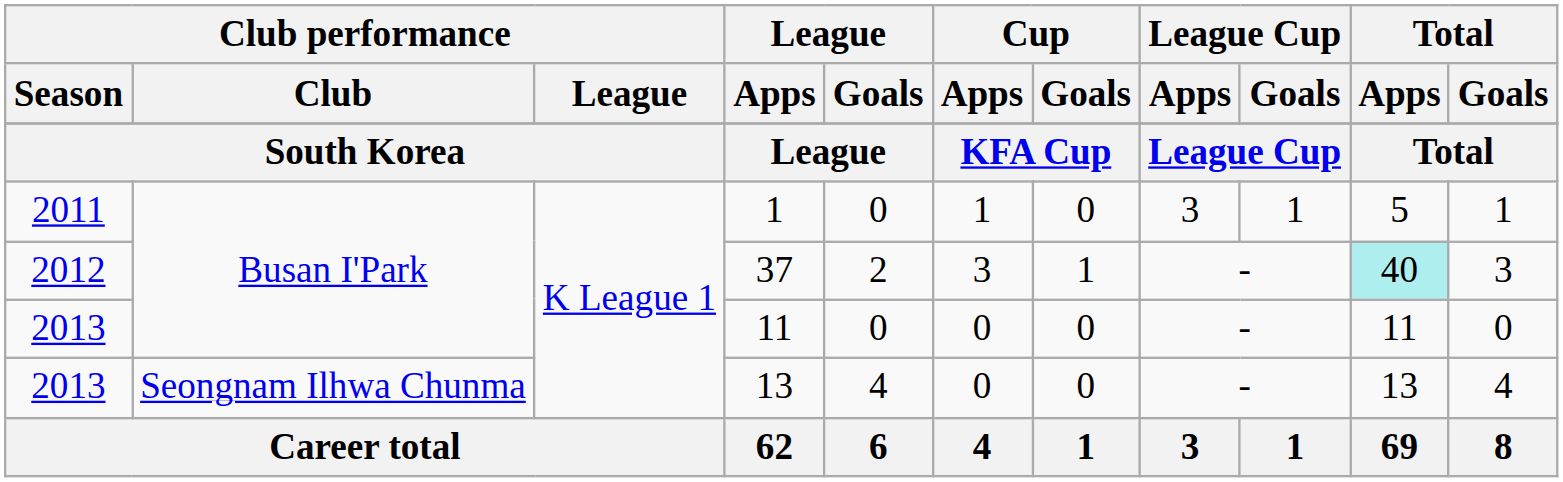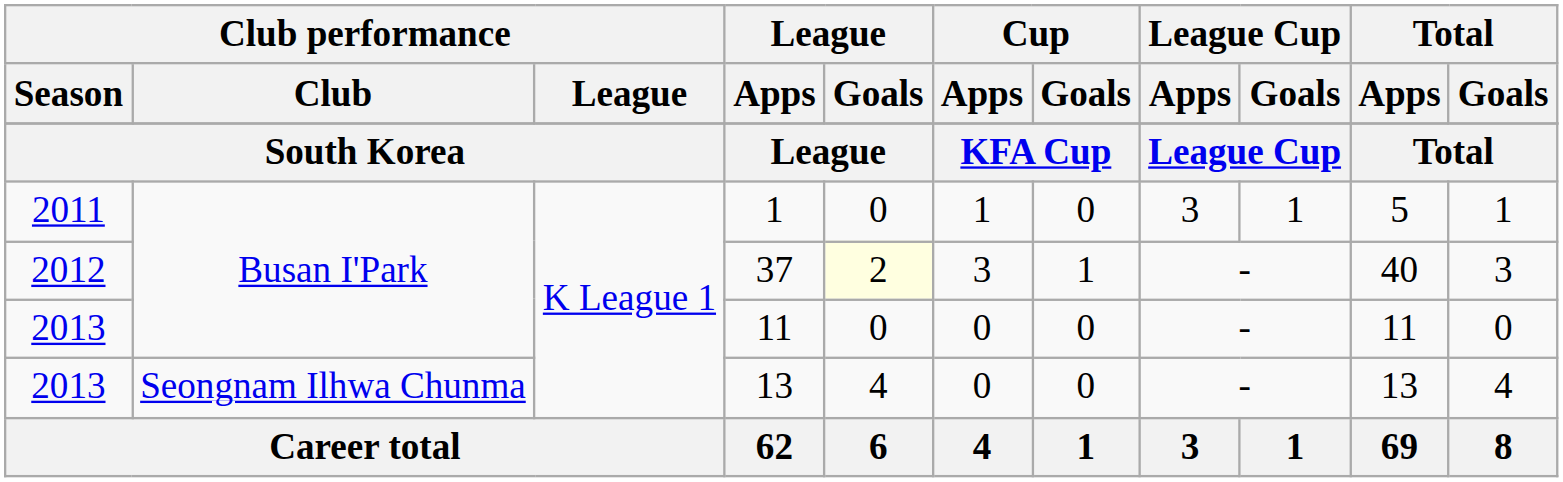(878, 269) no background -> (878, 269) lightyellow background
(1399, 269) paleturquoise background -> (1399, 269) no background
